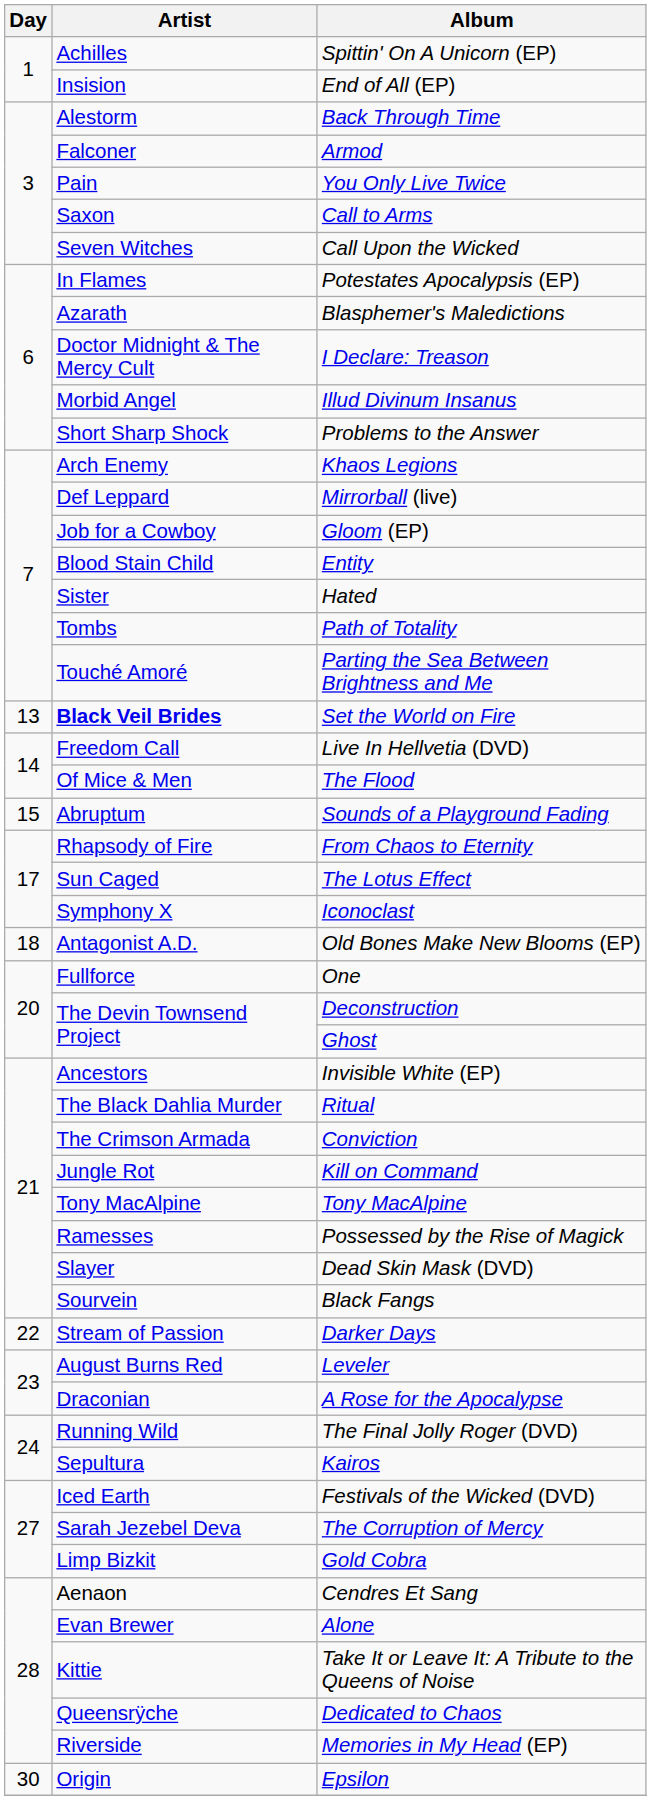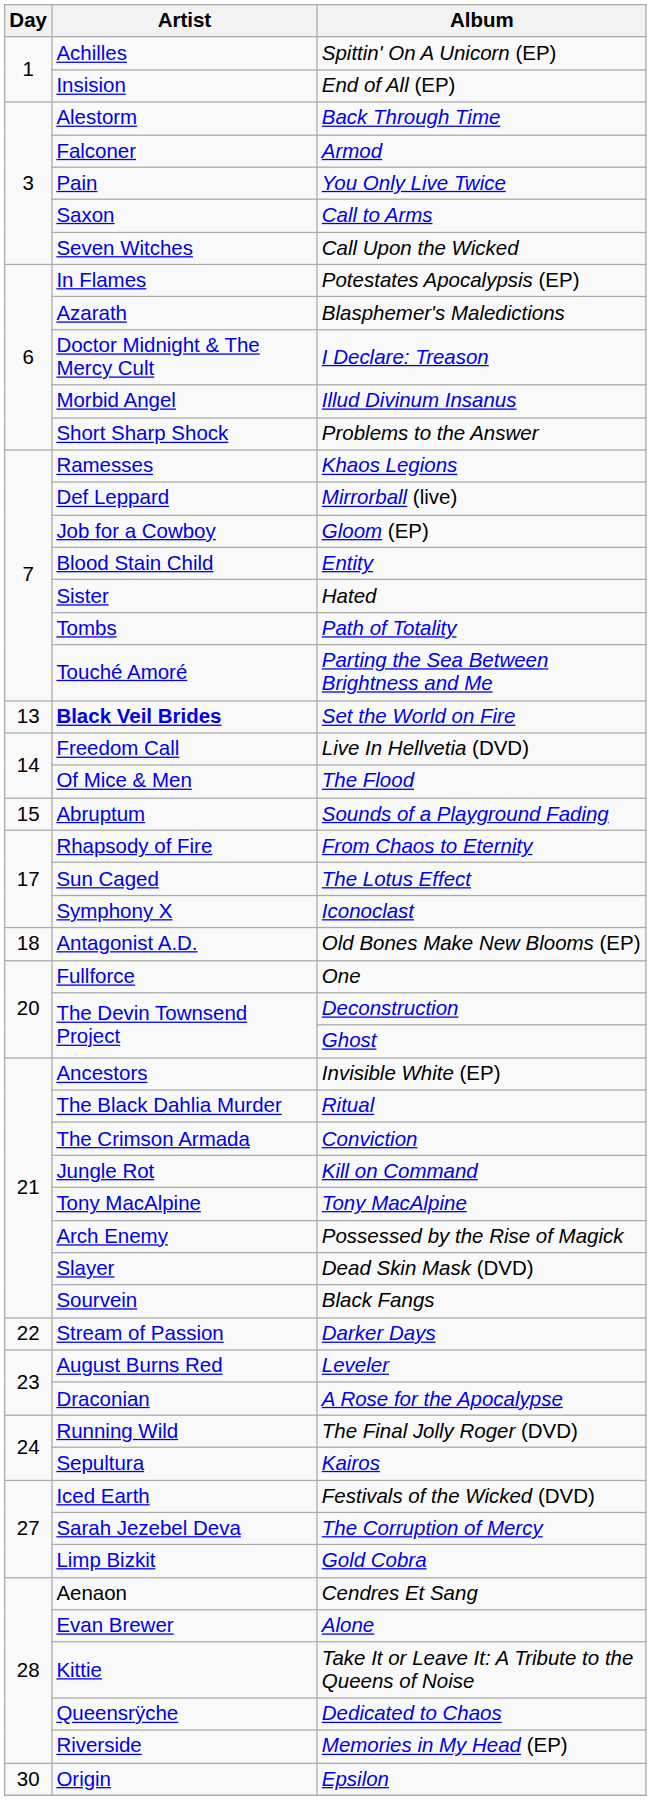(112, 466) Arch Enemy -> (105, 466) Ramesses
(105, 1236) Ramesses -> (112, 1236) Arch Enemy
